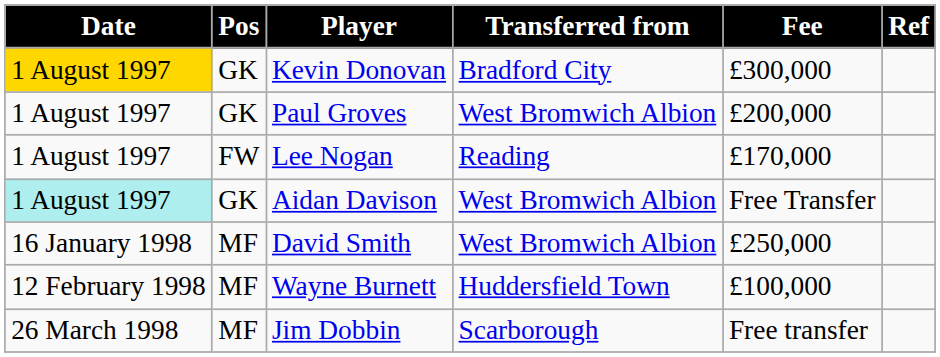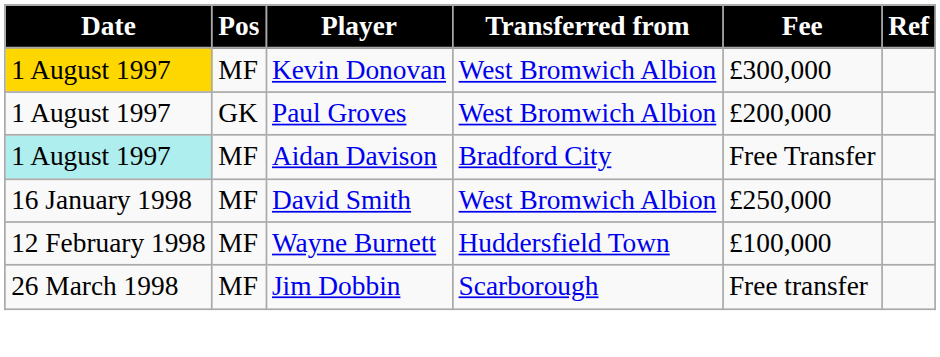(238, 69) GK -> (238, 69) MF
(535, 69) Bradford City -> (587, 69) West Bromwich Albion
- row: (332, 156)
(238, 199) GK -> (238, 156) MF
(587, 199) West Bromwich Albion -> (535, 156) Bradford City
